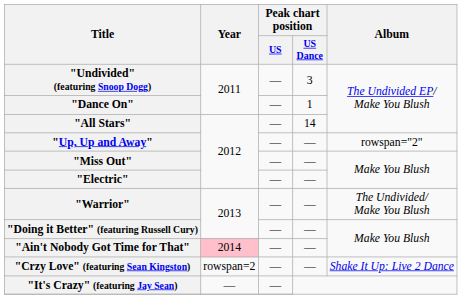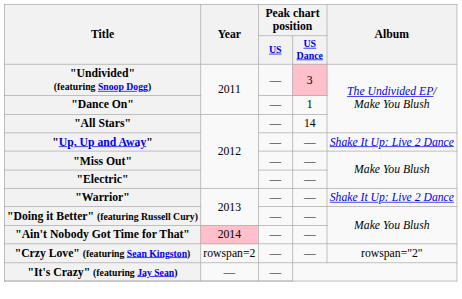(310, 80) no background -> (310, 80) pink background
(392, 142) rowspan="2" -> (392, 142) Shake It Up: Live 2 Dance
(392, 204) The Undivided/ Make You Blush -> (392, 197) Shake It Up: Live 2 Dance
(392, 266) Shake It Up: Live 2 Dance -> (392, 253) rowspan="2"
